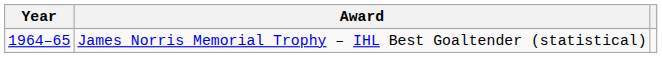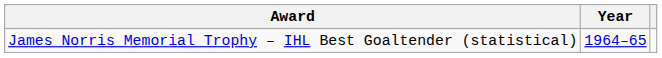columns swapped: (362, 17) <-> (39, 17)
